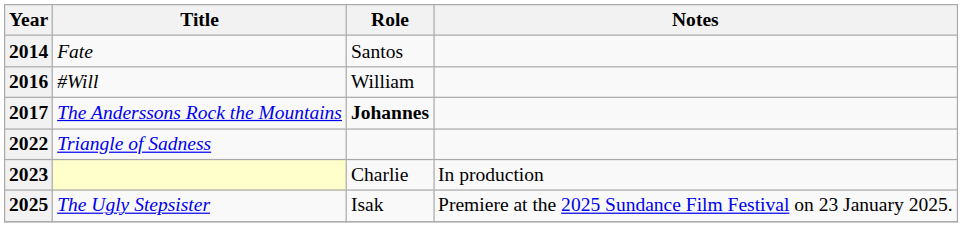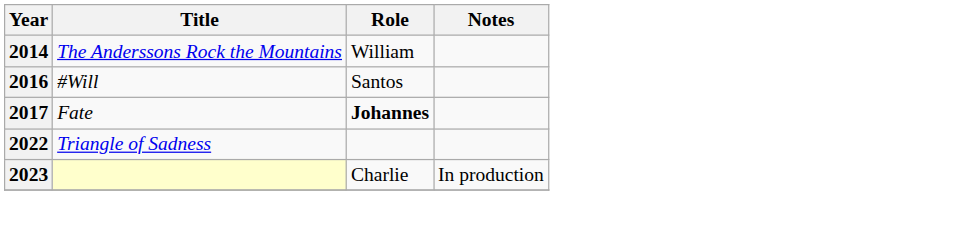(75, 50) Fate -> (200, 50) The Anderssons Rock the Mountains
(377, 50) Santos -> (383, 50) William
(383, 81) William -> (377, 81) Santos
(200, 112) The Anderssons Rock the Mountains -> (75, 112) Fate
- row: (29, 205)
